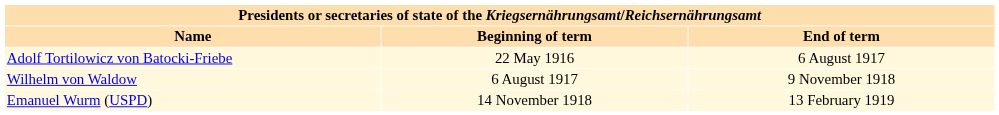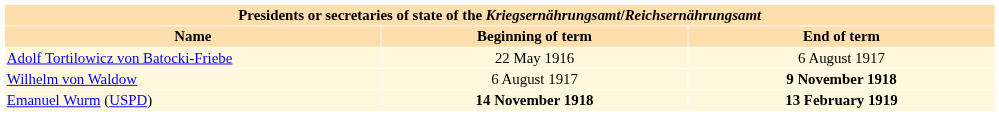(841, 79) normal -> (841, 79) bold
(535, 100) normal -> (535, 100) bold
(841, 100) normal -> (841, 100) bold
